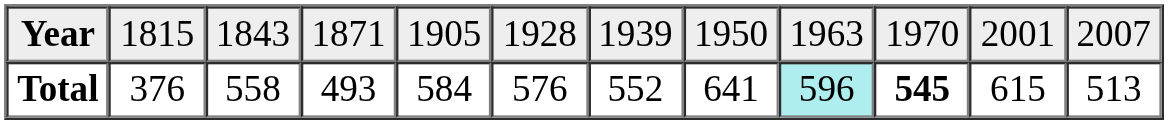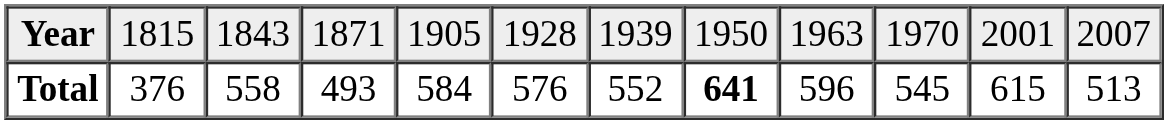(731, 89) normal -> (731, 89) bold
(827, 89) paleturquoise background -> (827, 89) no background
(922, 89) bold -> (922, 89) normal
